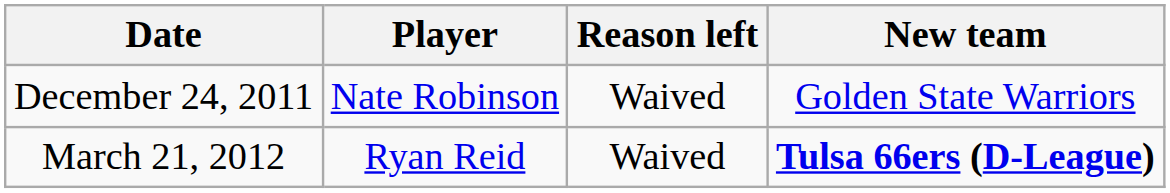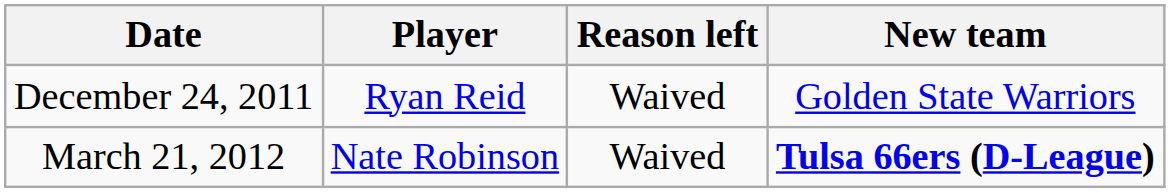(445, 95) Nate Robinson -> (445, 95) Ryan Reid
(445, 156) Ryan Reid -> (445, 156) Nate Robinson
